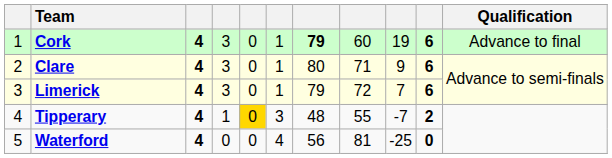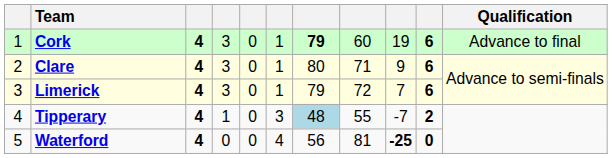(253, 116) gold background -> (253, 116) no background
(316, 116) no background -> (316, 116) lightblue background
(401, 141) normal -> (401, 141) bold
